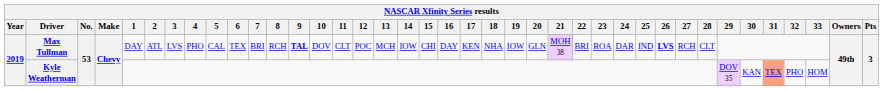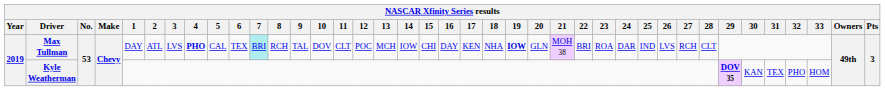(195, 47) normal -> (196, 47) bold
(257, 47) no background -> (259, 47) paleturquoise background
(299, 47) bold -> (300, 47) normal
(515, 47) normal -> (517, 47) bold
(665, 47) bold -> (667, 47) normal
(729, 72) normal -> (730, 73) bold
(773, 73) lightsalmon background -> (775, 73) no background
